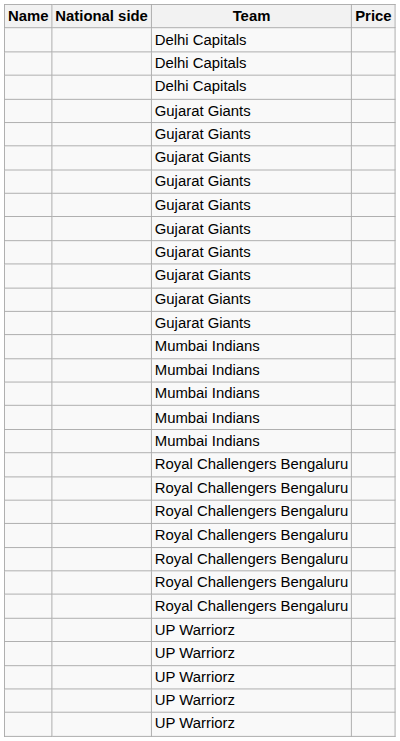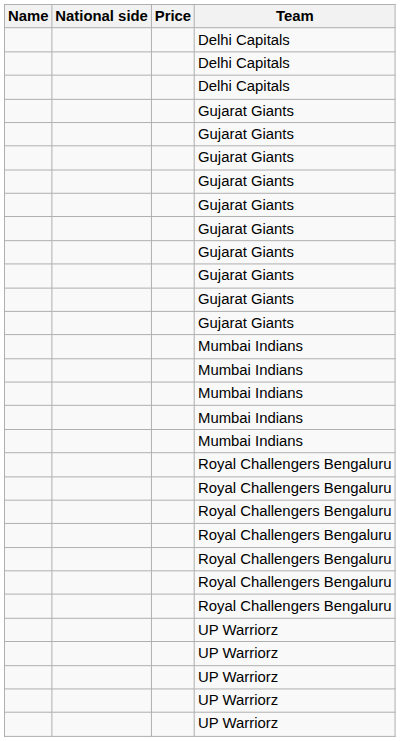columns swapped: (252, 16) <-> (373, 16)
